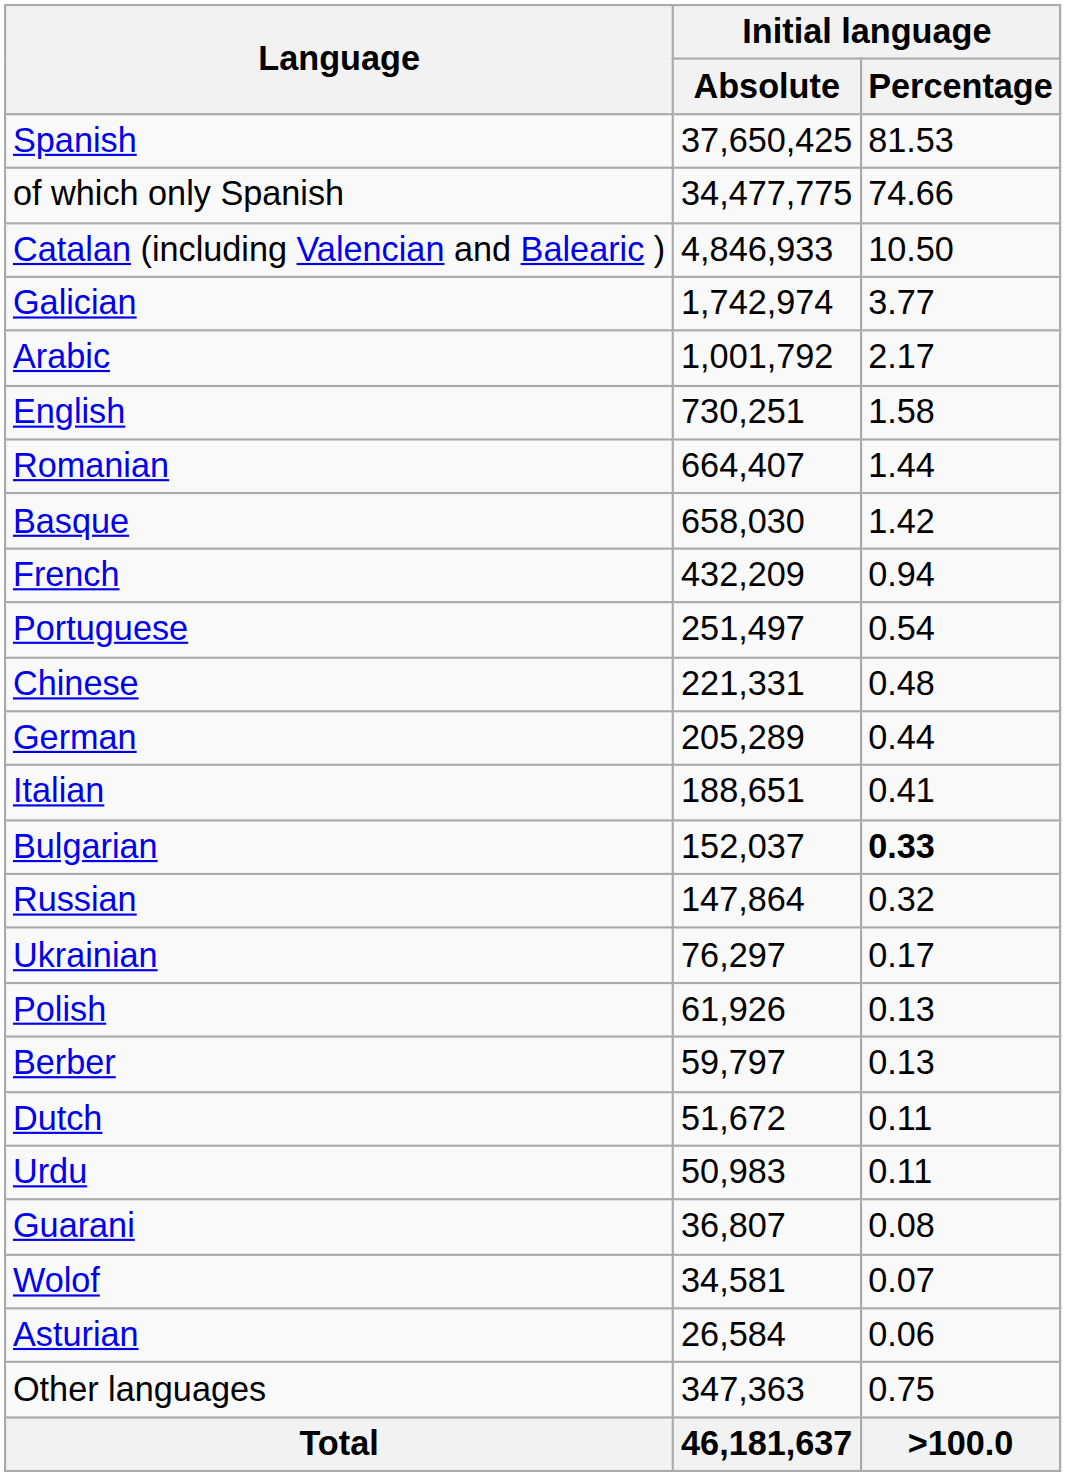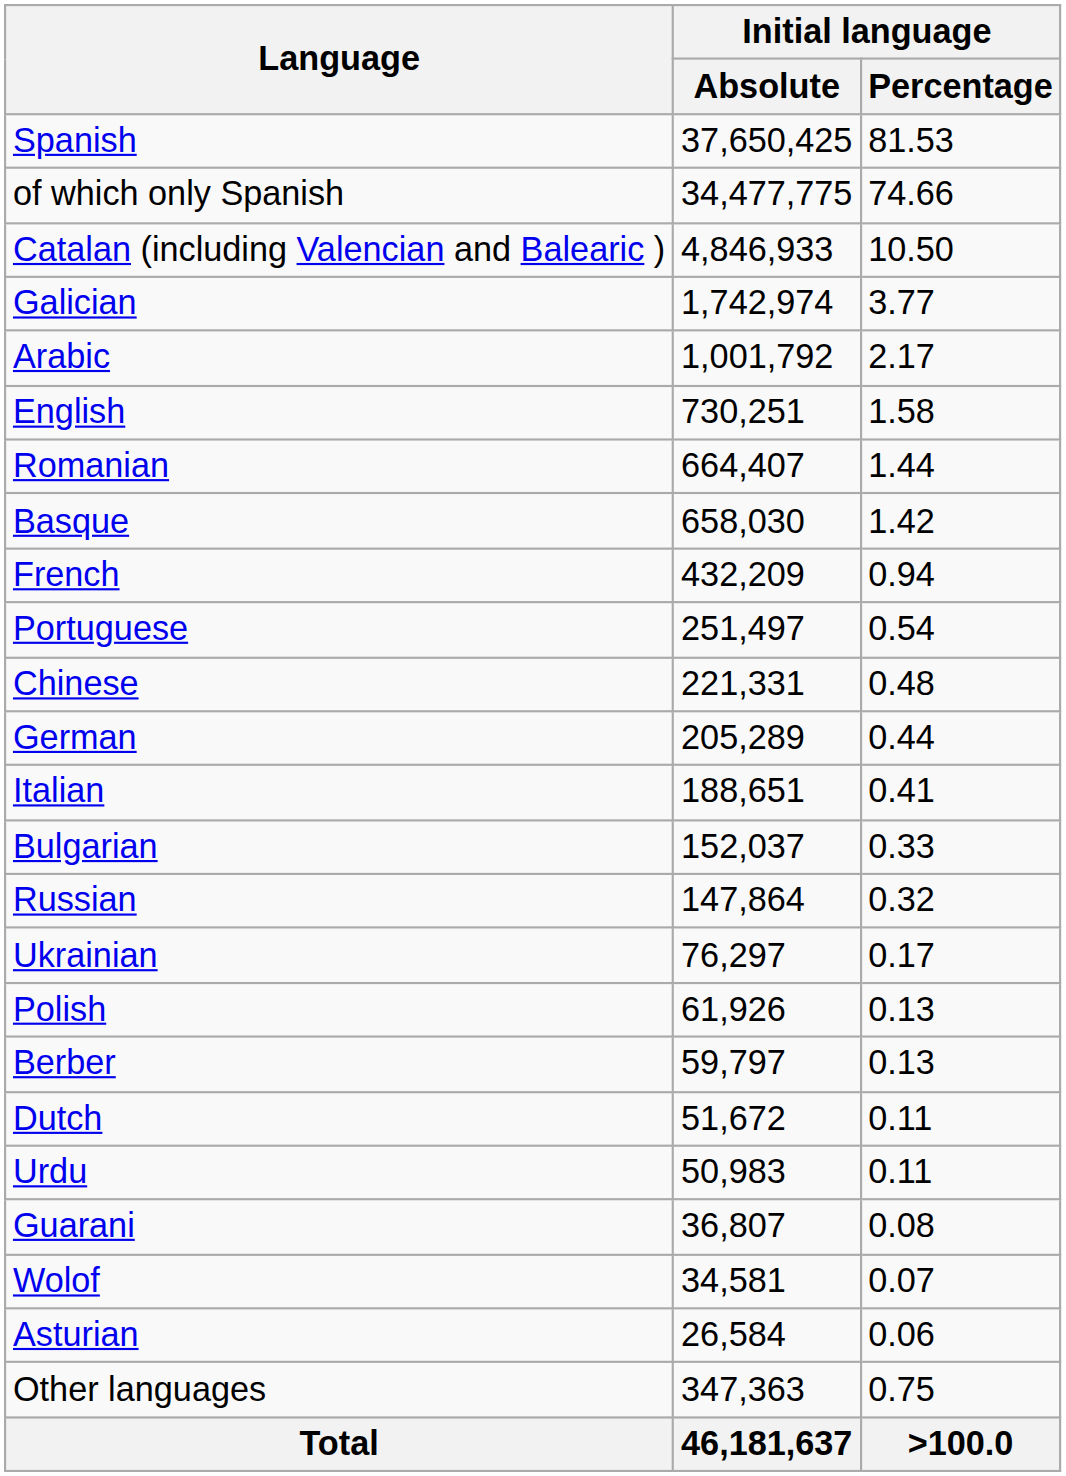(902, 846) bold -> (902, 846) normal
